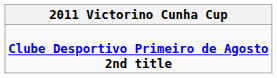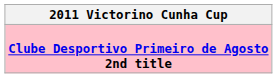(138, 56) no background -> (138, 56) pink background
